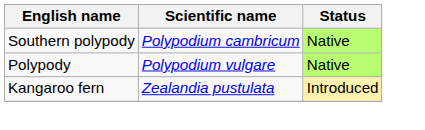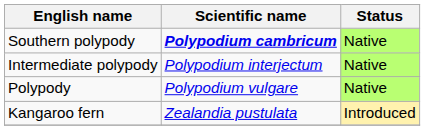(221, 40) normal -> (251, 40) bold
+ row: (83, 64)
